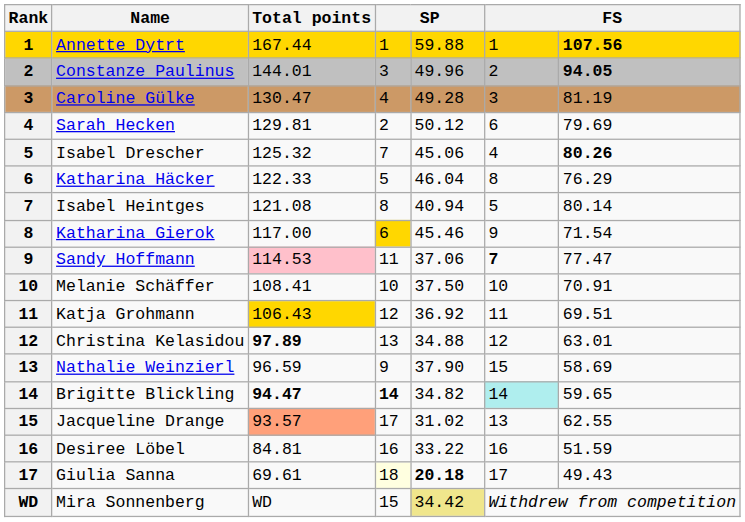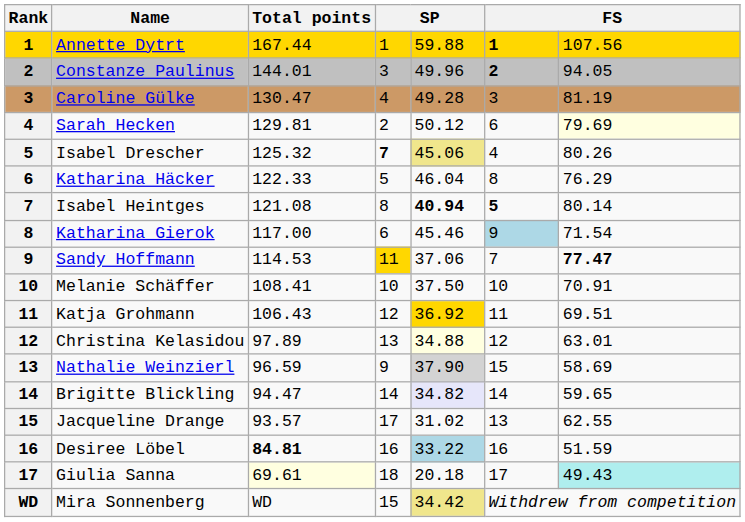(493, 45) normal -> (493, 45) bold
(593, 45) bold -> (593, 45) normal
(493, 72) normal -> (493, 72) bold
(588, 72) bold -> (588, 72) normal
(588, 126) no background -> (588, 126) lightyellow background
(384, 153) normal -> (384, 153) bold
(439, 153) no background -> (439, 153) khaki background
(588, 153) bold -> (588, 153) normal
(439, 206) normal -> (439, 206) bold
(493, 206) normal -> (493, 206) bold
(384, 233) gold background -> (384, 233) no background
(493, 233) no background -> (493, 233) lightblue background
(282, 260) pink background -> (282, 260) no background
(389, 260) no background -> (389, 260) gold background
(493, 260) bold -> (493, 260) normal
(588, 260) normal -> (588, 260) bold
(282, 314) gold background -> (282, 314) no background
(439, 314) no background -> (439, 314) gold background
(277, 341) bold -> (277, 341) normal
(439, 341) no background -> (439, 341) lightyellow background
(439, 368) no background -> (439, 368) lightgrey background
(277, 395) bold -> (277, 395) normal
(389, 395) bold -> (389, 395) normal
(439, 395) no background -> (439, 395) lavender background
(498, 395) paleturquoise background -> (498, 395) no background
(277, 422) lightsalmon background -> (277, 422) no background
(277, 449) normal -> (277, 449) bold
(439, 449) no background -> (439, 449) lightblue background
(277, 476) no background -> (277, 476) lightyellow background
(389, 476) lightyellow background -> (389, 476) no background
(439, 476) bold -> (439, 476) normal
(588, 476) no background -> (588, 476) paleturquoise background
